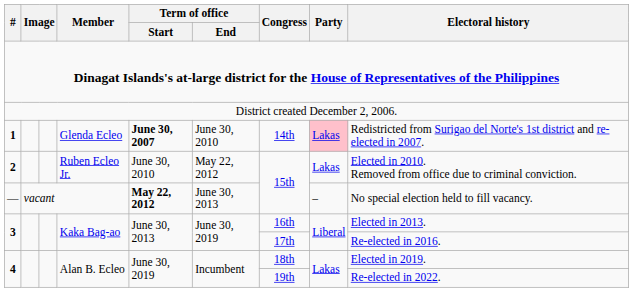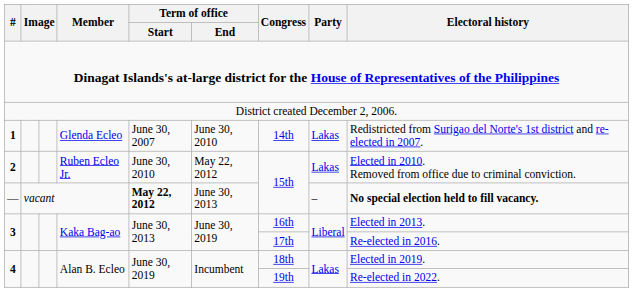(152, 135) bold -> (151, 135) normal
(326, 135) pink background -> (325, 135) no background
(442, 198) normal -> (444, 198) bold
